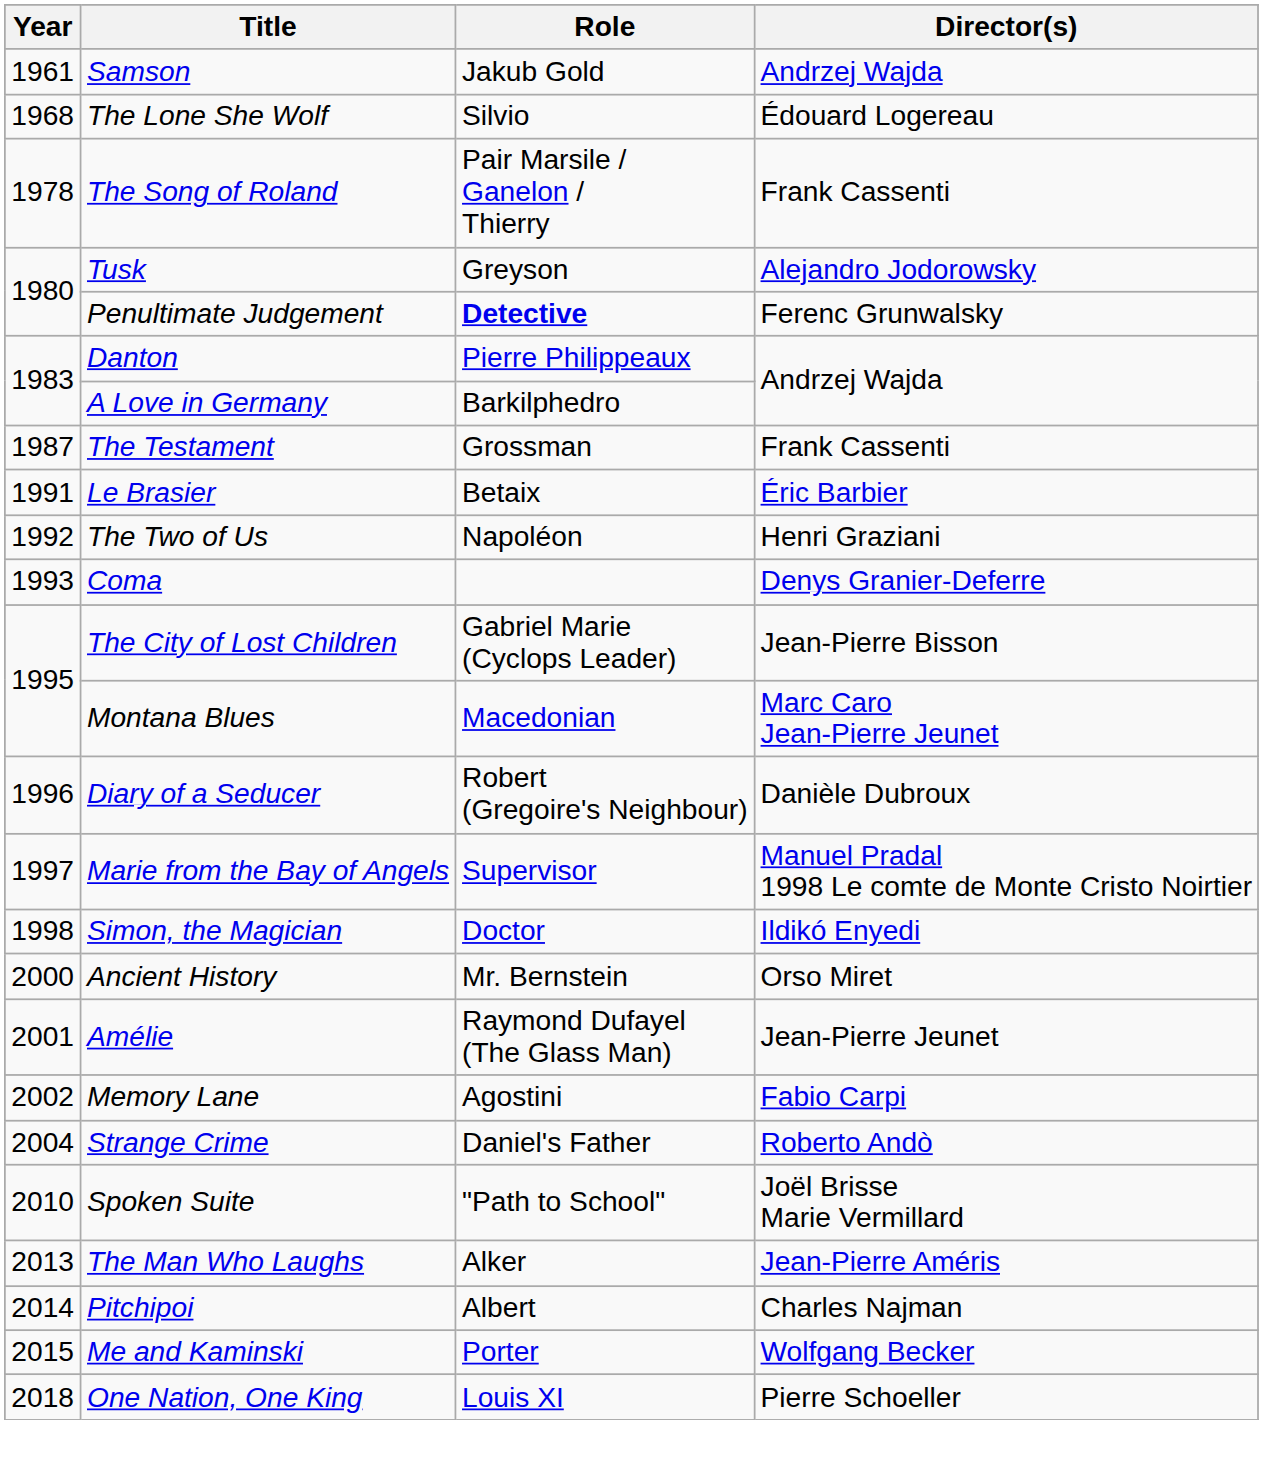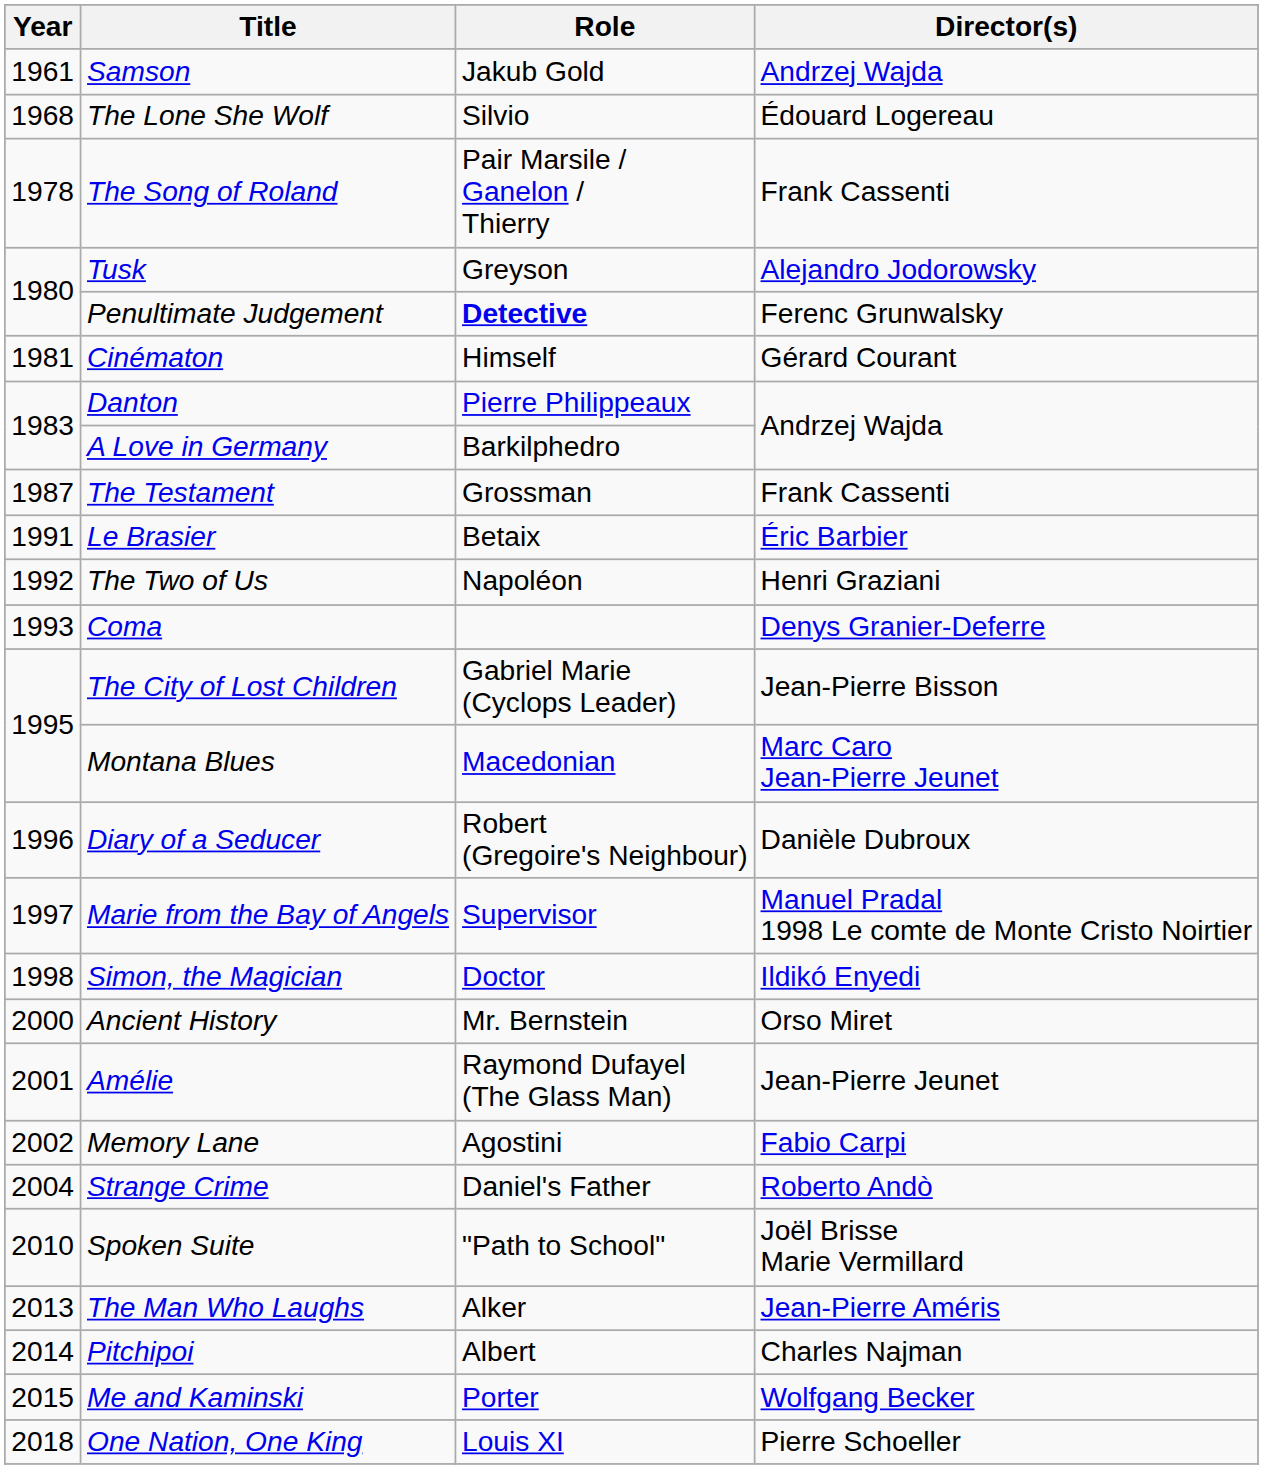+ row: (155, 358)
